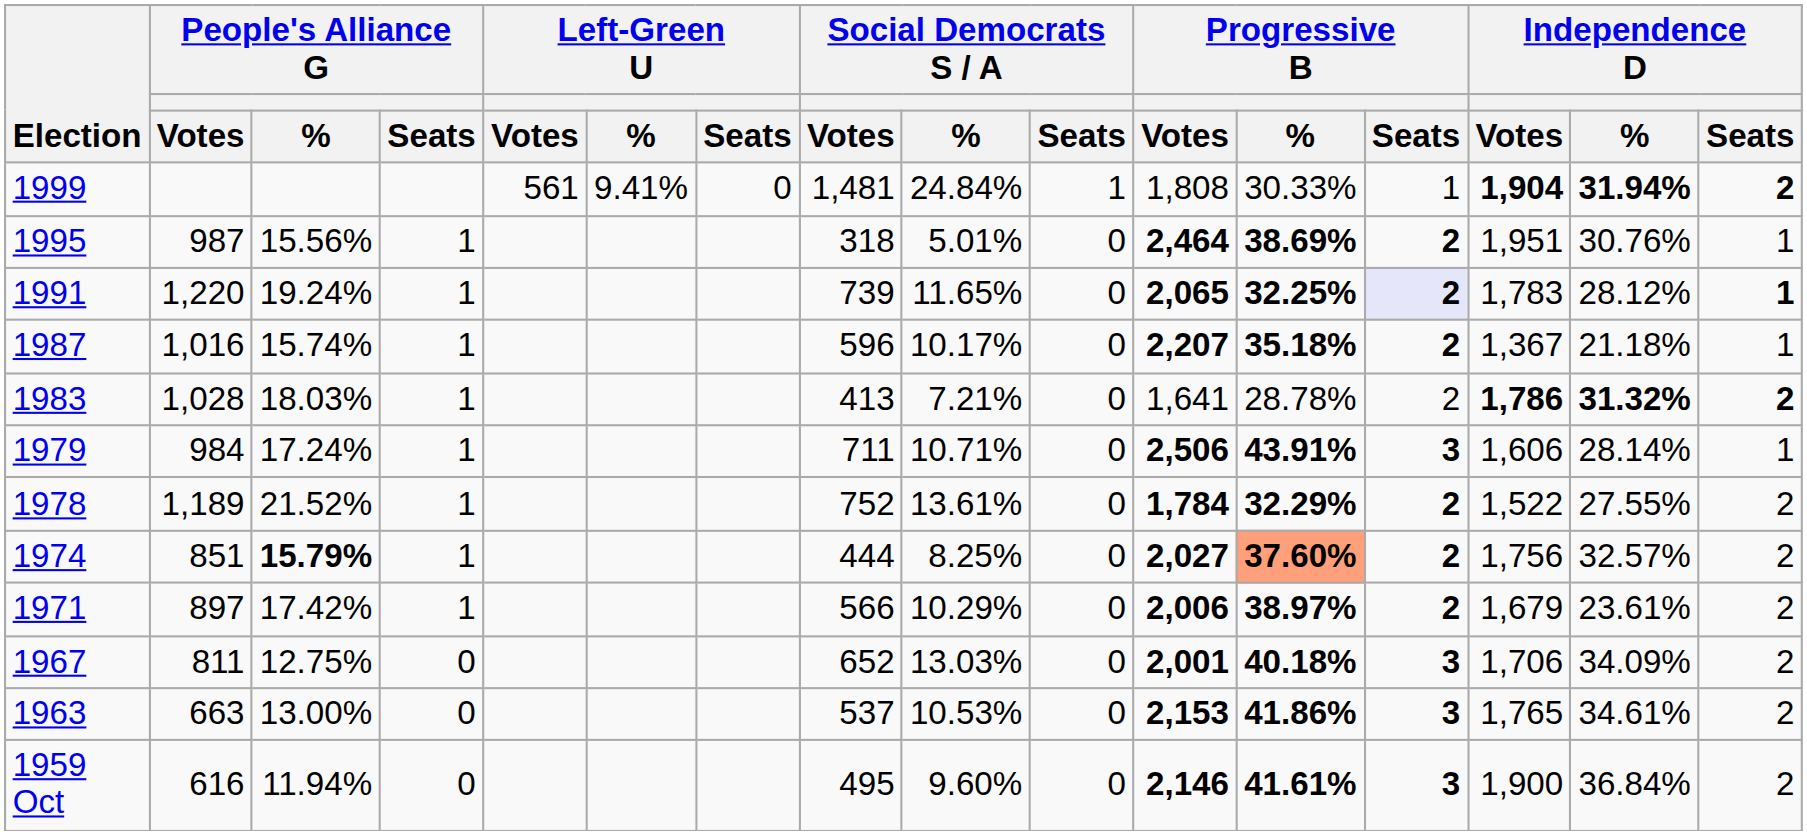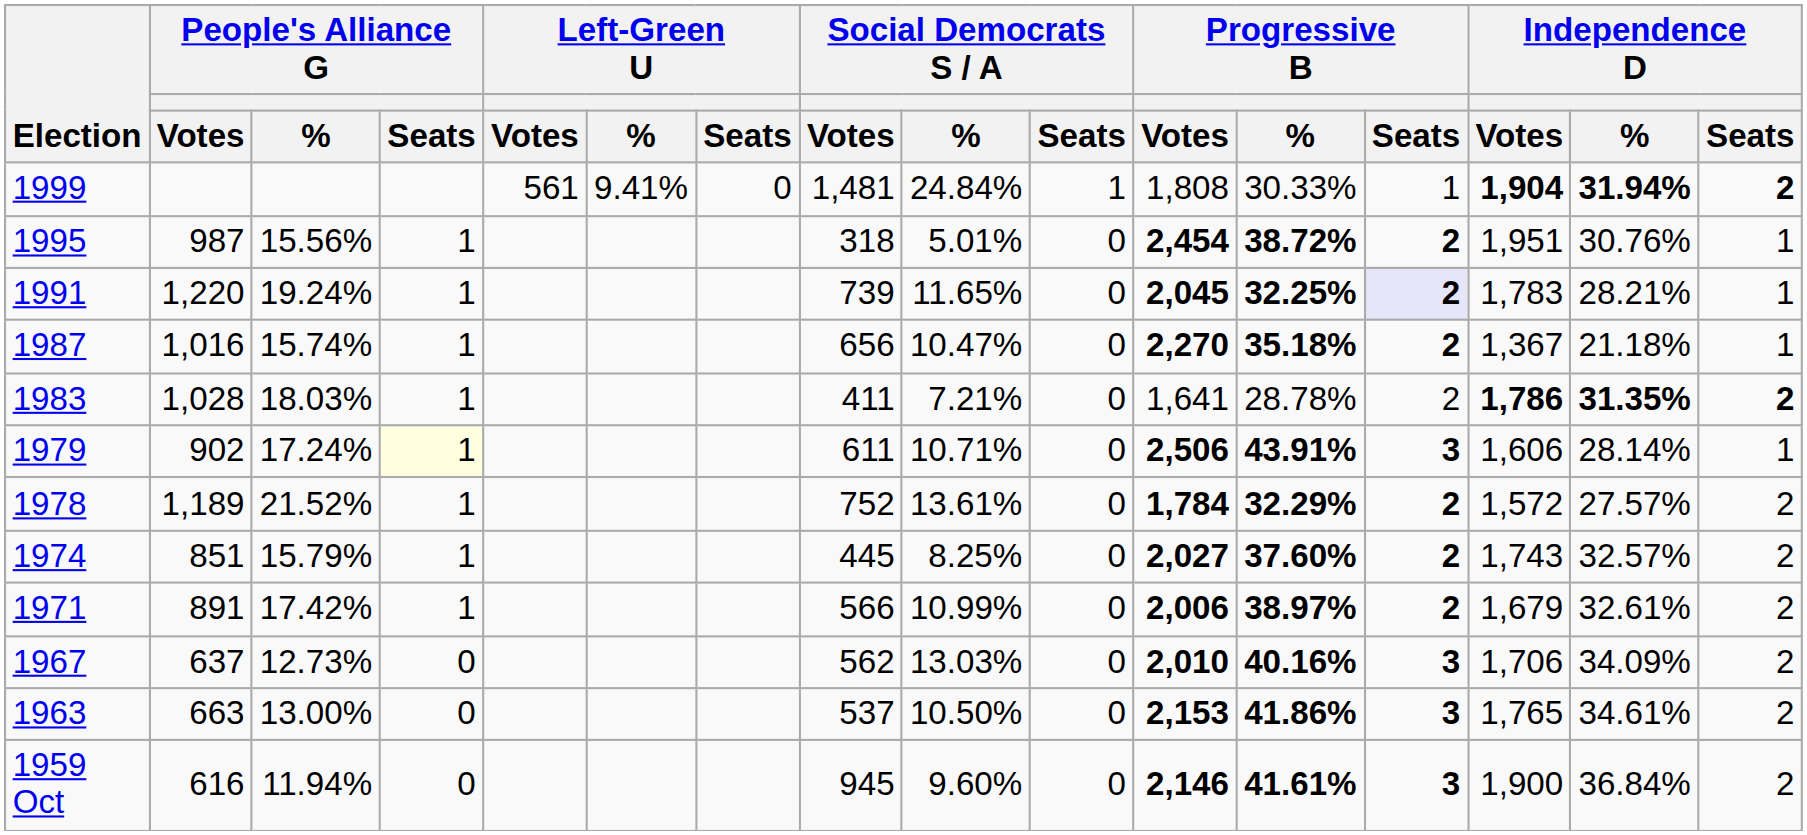(1187, 240) 2,464 -> (1187, 240) 2,454
(1300, 240) 38.69% -> (1300, 240) 38.72%
(1187, 293) 2,065 -> (1187, 293) 2,045
(1635, 293) 28.12% -> (1635, 293) 28.21%
(1785, 293) bold -> (1785, 293) normal
(867, 345) 596 -> (867, 345) 656
(966, 345) 10.17% -> (966, 345) 10.47%
(1187, 345) 2,207 -> (1187, 345) 2,270
(867, 398) 413 -> (868, 398) 411
(1635, 398) 31.32% -> (1635, 398) 31.35%
(217, 450) 984 -> (217, 450) 902
(467, 450) no background -> (467, 450) lightyellow background
(868, 450) 711 -> (868, 450) 611
(1522, 503) 1,522 -> (1522, 503) 1,572
(1635, 503) 27.55% -> (1635, 503) 27.57%
(316, 556) bold -> (316, 556) normal
(867, 556) 444 -> (867, 556) 445
(1300, 556) lightsalmon background -> (1300, 556) no background
(1522, 556) 1,756 -> (1522, 556) 1,743
(217, 608) 897 -> (217, 608) 891
(966, 608) 10.29% -> (966, 608) 10.99%
(1635, 608) 23.61% -> (1635, 608) 32.61%
(218, 661) 811 -> (217, 661) 637
(316, 661) 12.75% -> (316, 661) 12.73%
(867, 661) 652 -> (867, 661) 562
(1187, 661) 2,001 -> (1187, 661) 2,010
(1300, 661) 40.18% -> (1300, 661) 40.16%
(966, 713) 10.53% -> (966, 713) 10.50%
(867, 784) 495 -> (867, 784) 945
